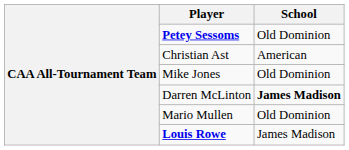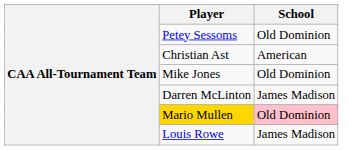(201, 34) bold -> (200, 34) normal
(299, 94) bold -> (296, 94) normal
(198, 114) no background -> (198, 114) gold background
(294, 114) no background -> (294, 114) pink background
(194, 134) bold -> (193, 134) normal
